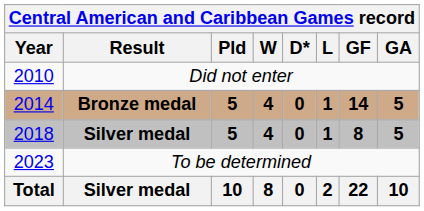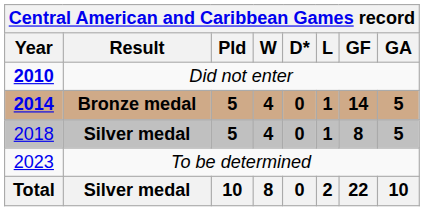(34, 76) normal -> (34, 76) bold
(34, 104) normal -> (34, 104) bold
